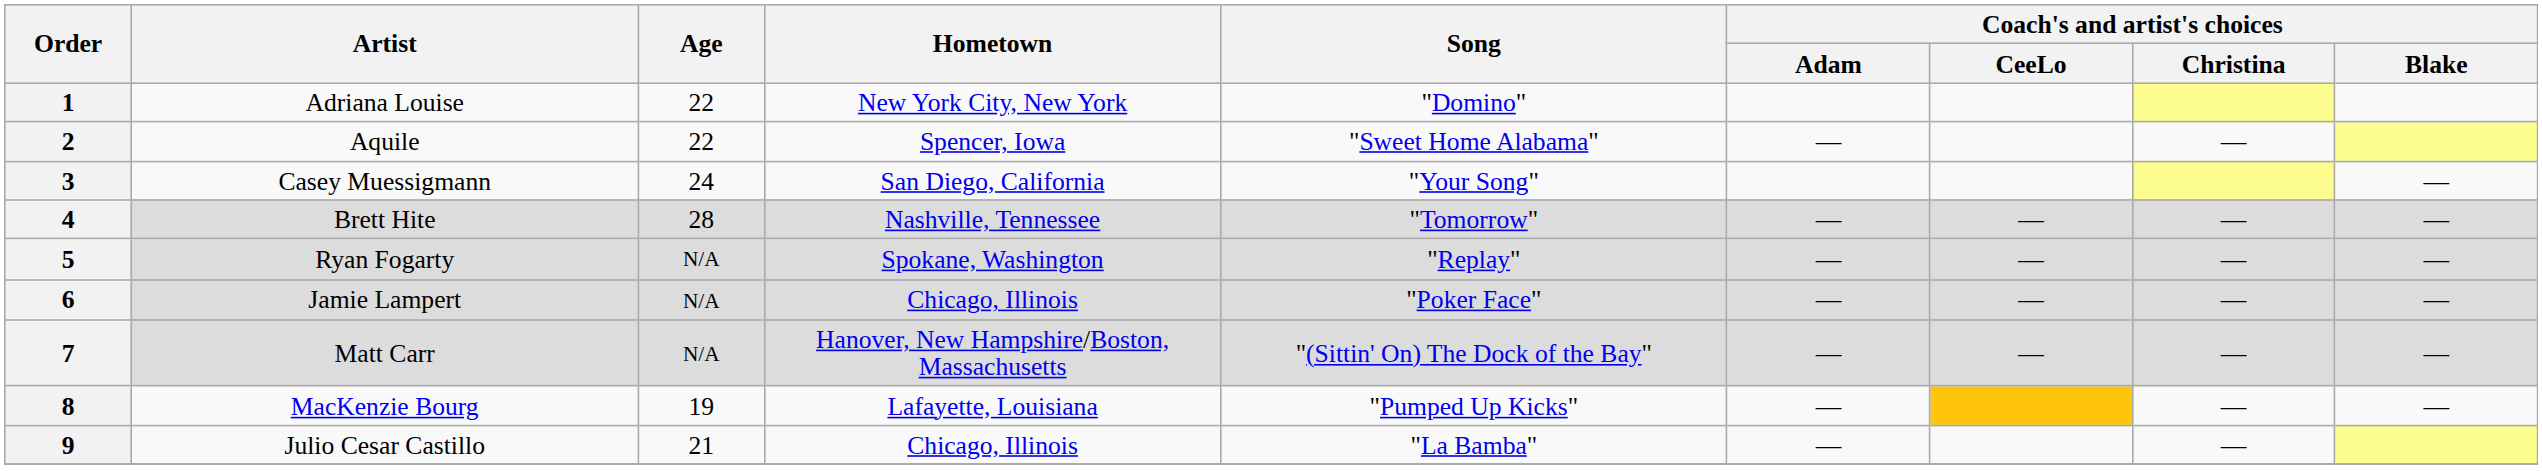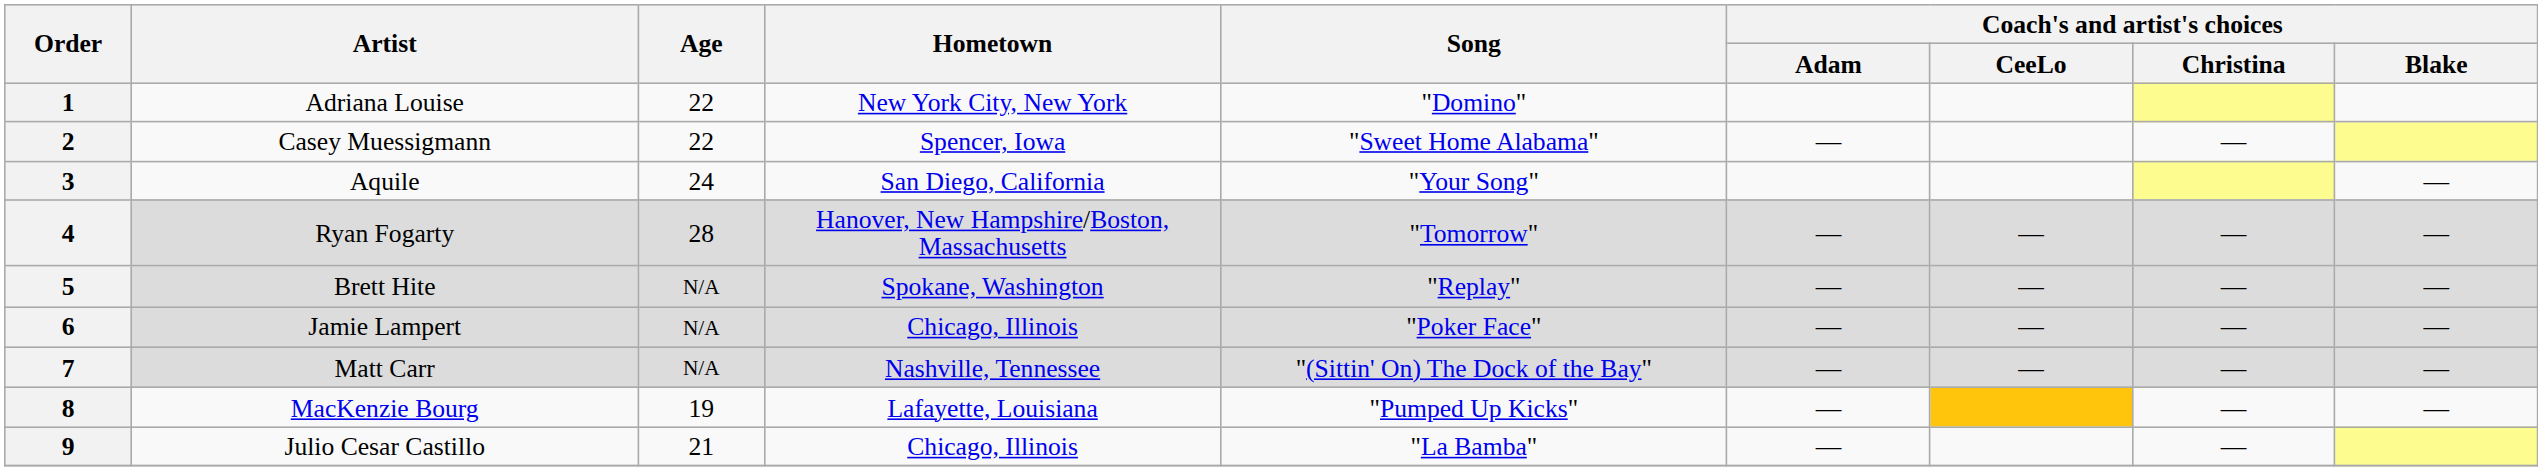(385, 141) Aquile -> (385, 141) Casey Muessigmann
(385, 180) Casey Muessigmann -> (385, 180) Aquile
(385, 219) Brett Hite -> (385, 233) Ryan Fogarty
(993, 219) Nashville, Tennessee -> (993, 233) Hanover, New Hampshire/Boston, Massachusetts
(385, 259) Ryan Fogarty -> (385, 286) Brett Hite
(993, 353) Hanover, New Hampshire/Boston, Massachusetts -> (993, 368) Nashville, Tennessee
